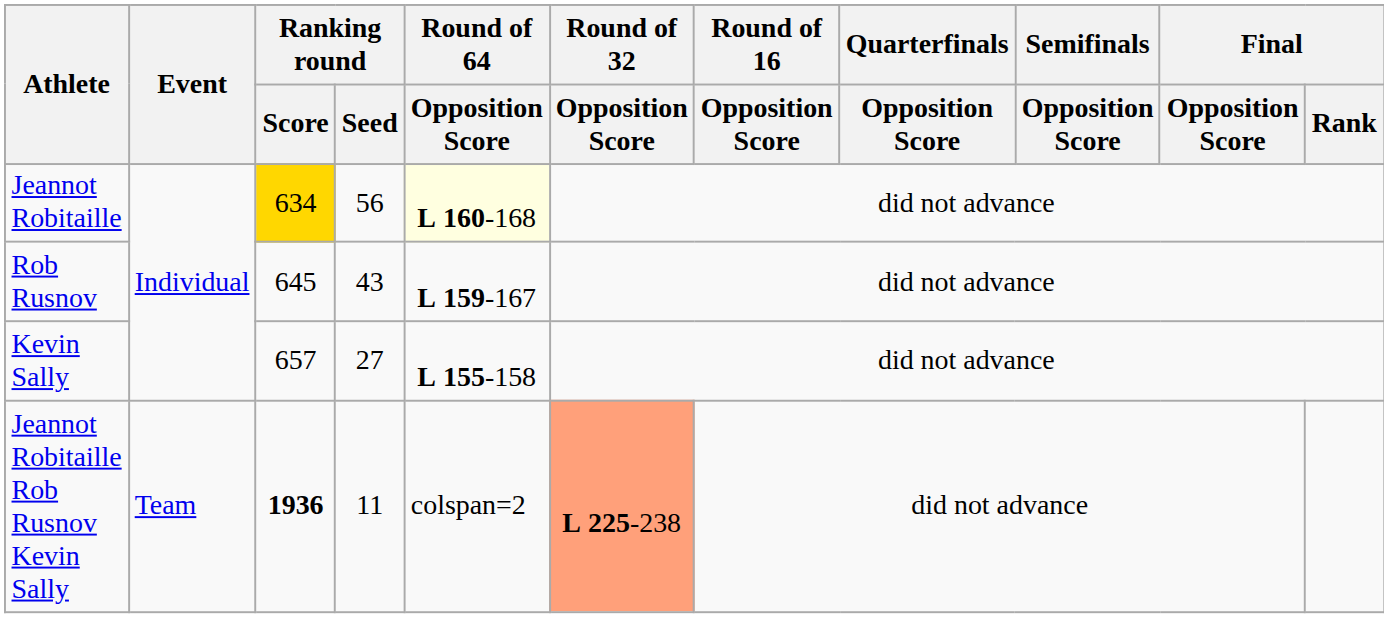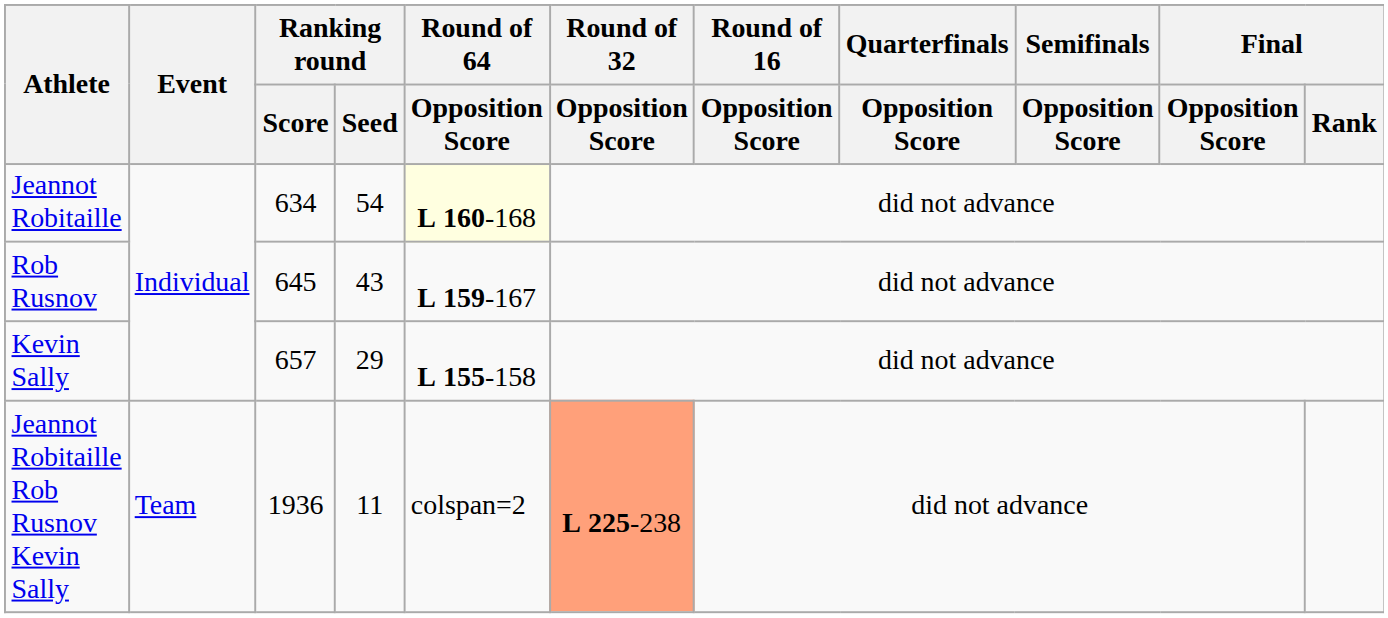(296, 202) gold background -> (296, 202) no background
(370, 202) 56 -> (370, 202) 54
(370, 360) 27 -> (370, 360) 29
(296, 505) bold -> (296, 505) normal
